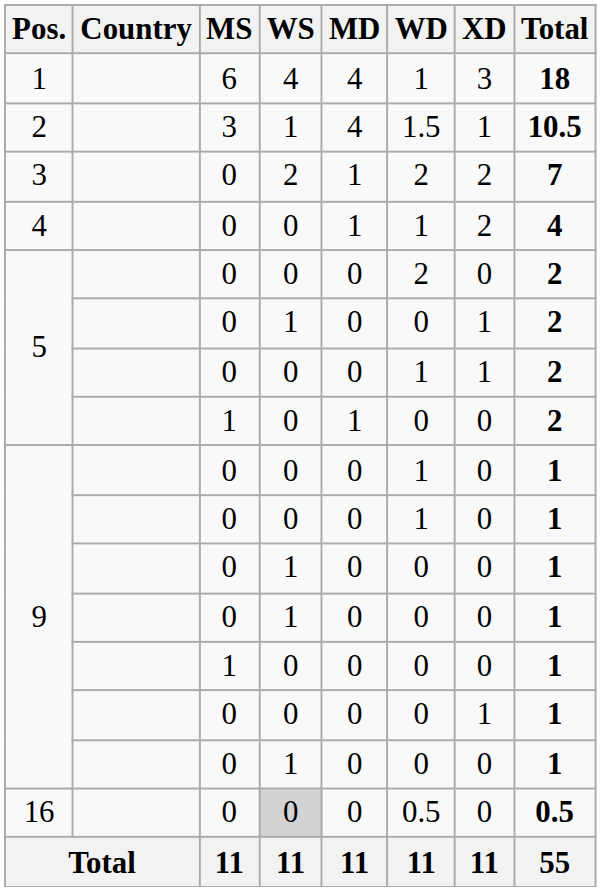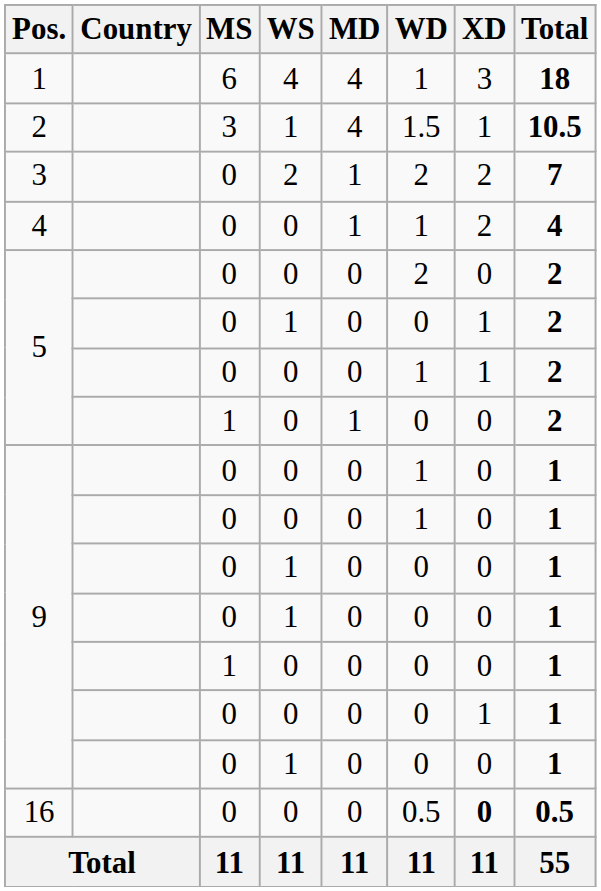(291, 812) lightgrey background -> (291, 812) no background
(484, 812) normal -> (484, 812) bold
